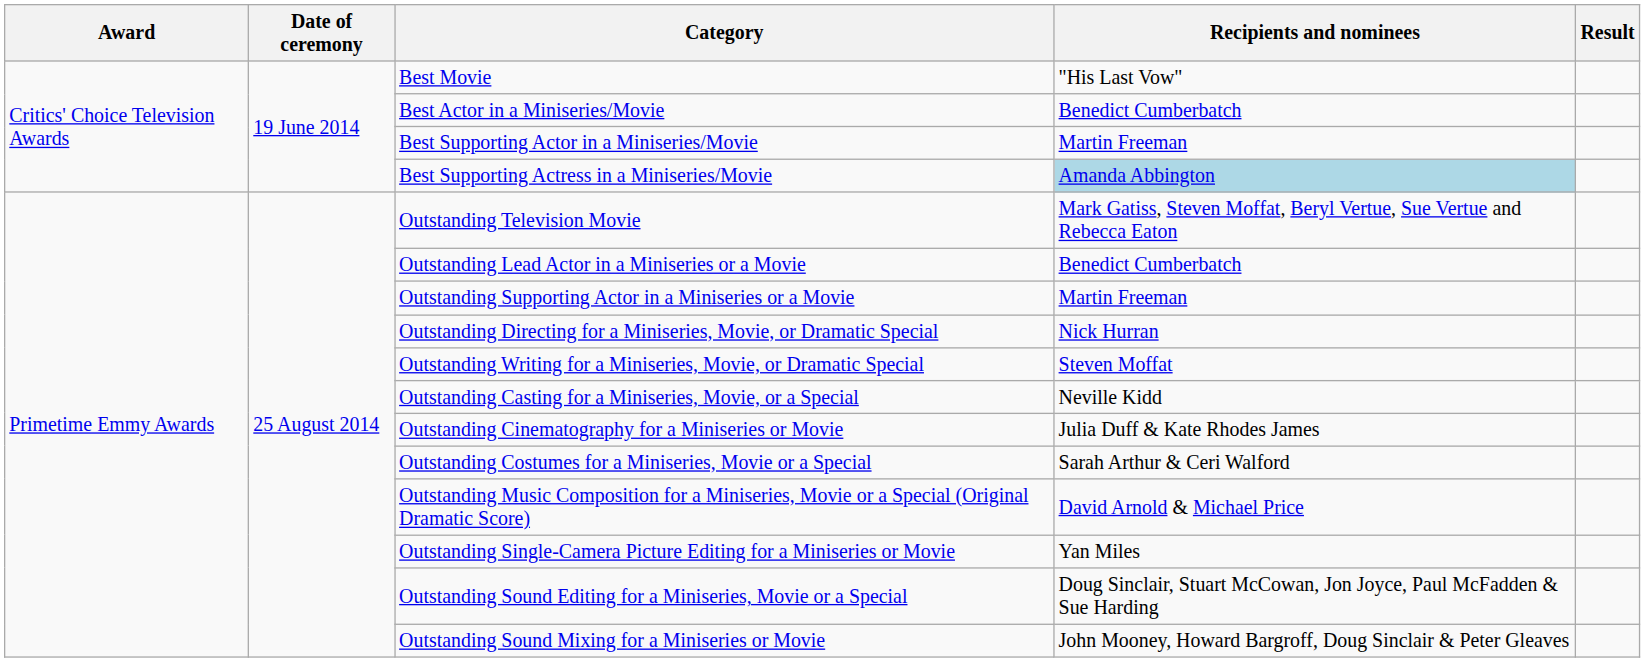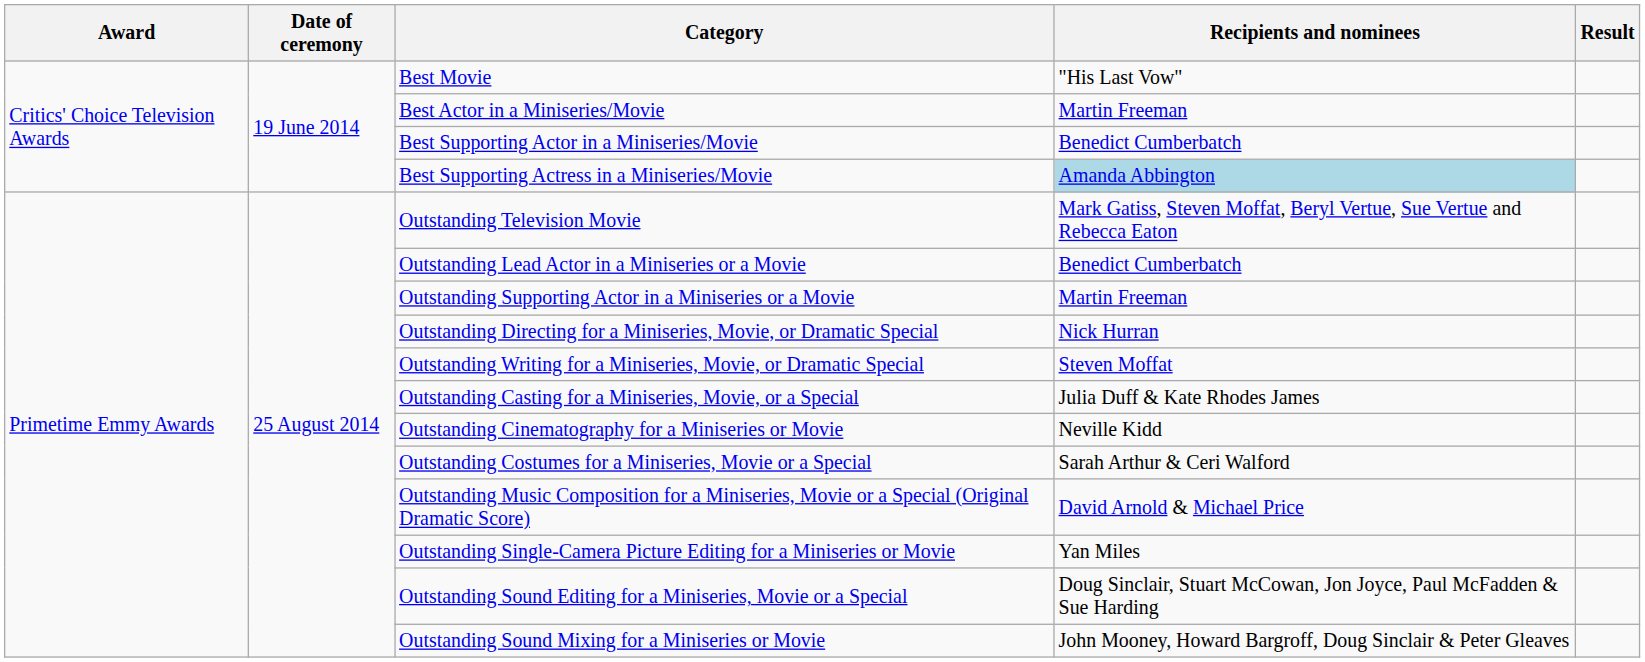(1150, 110) Benedict Cumberbatch -> (1123, 110) Martin Freeman
(1123, 143) Martin Freeman -> (1150, 143) Benedict Cumberbatch
(1110, 396) Neville Kidd -> (1189, 396) Julia Duff & Kate Rhodes James
(1189, 429) Julia Duff & Kate Rhodes James -> (1110, 429) Neville Kidd
